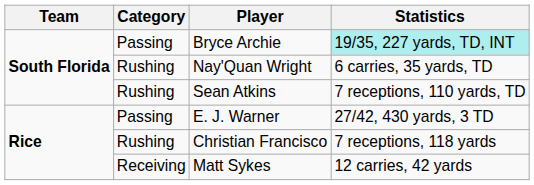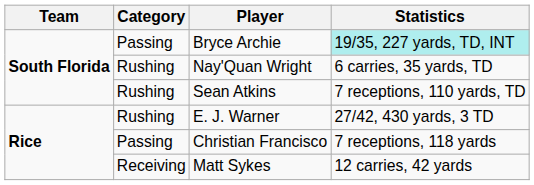(145, 117) Passing -> (146, 117) Rushing
(146, 141) Rushing -> (145, 141) Passing
